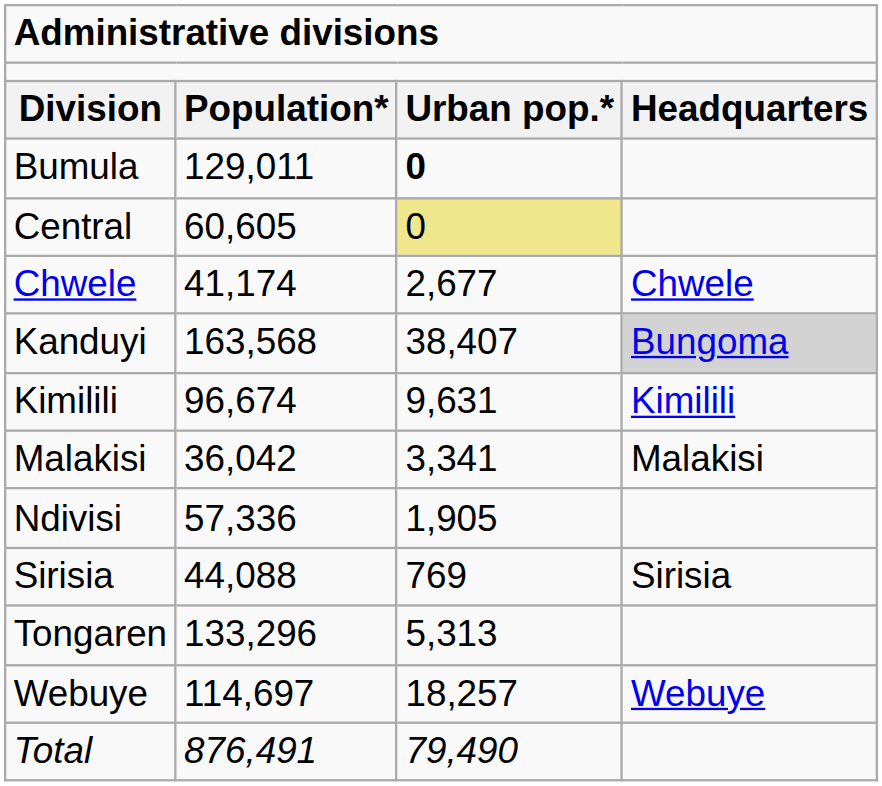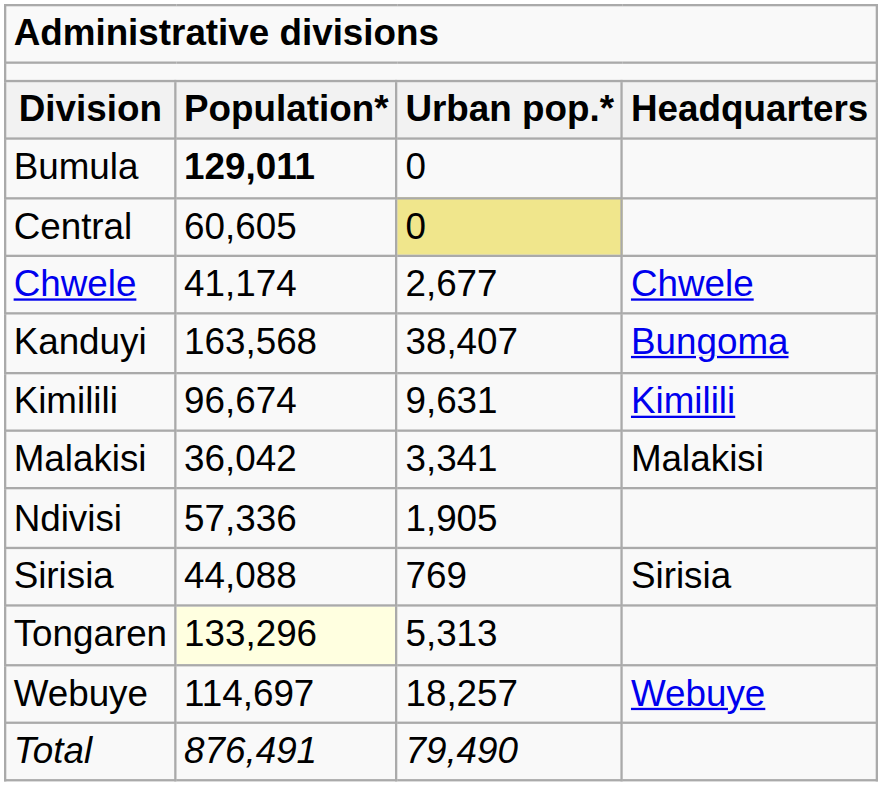(249, 167) normal -> (250, 167) bold
(416, 167) bold -> (416, 167) normal
(710, 342) lightgrey background -> (710, 342) no background
(251, 634) no background -> (251, 634) lightyellow background
